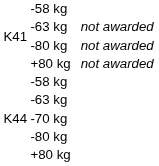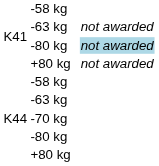(117, 45) no background -> (117, 45) lightblue background
